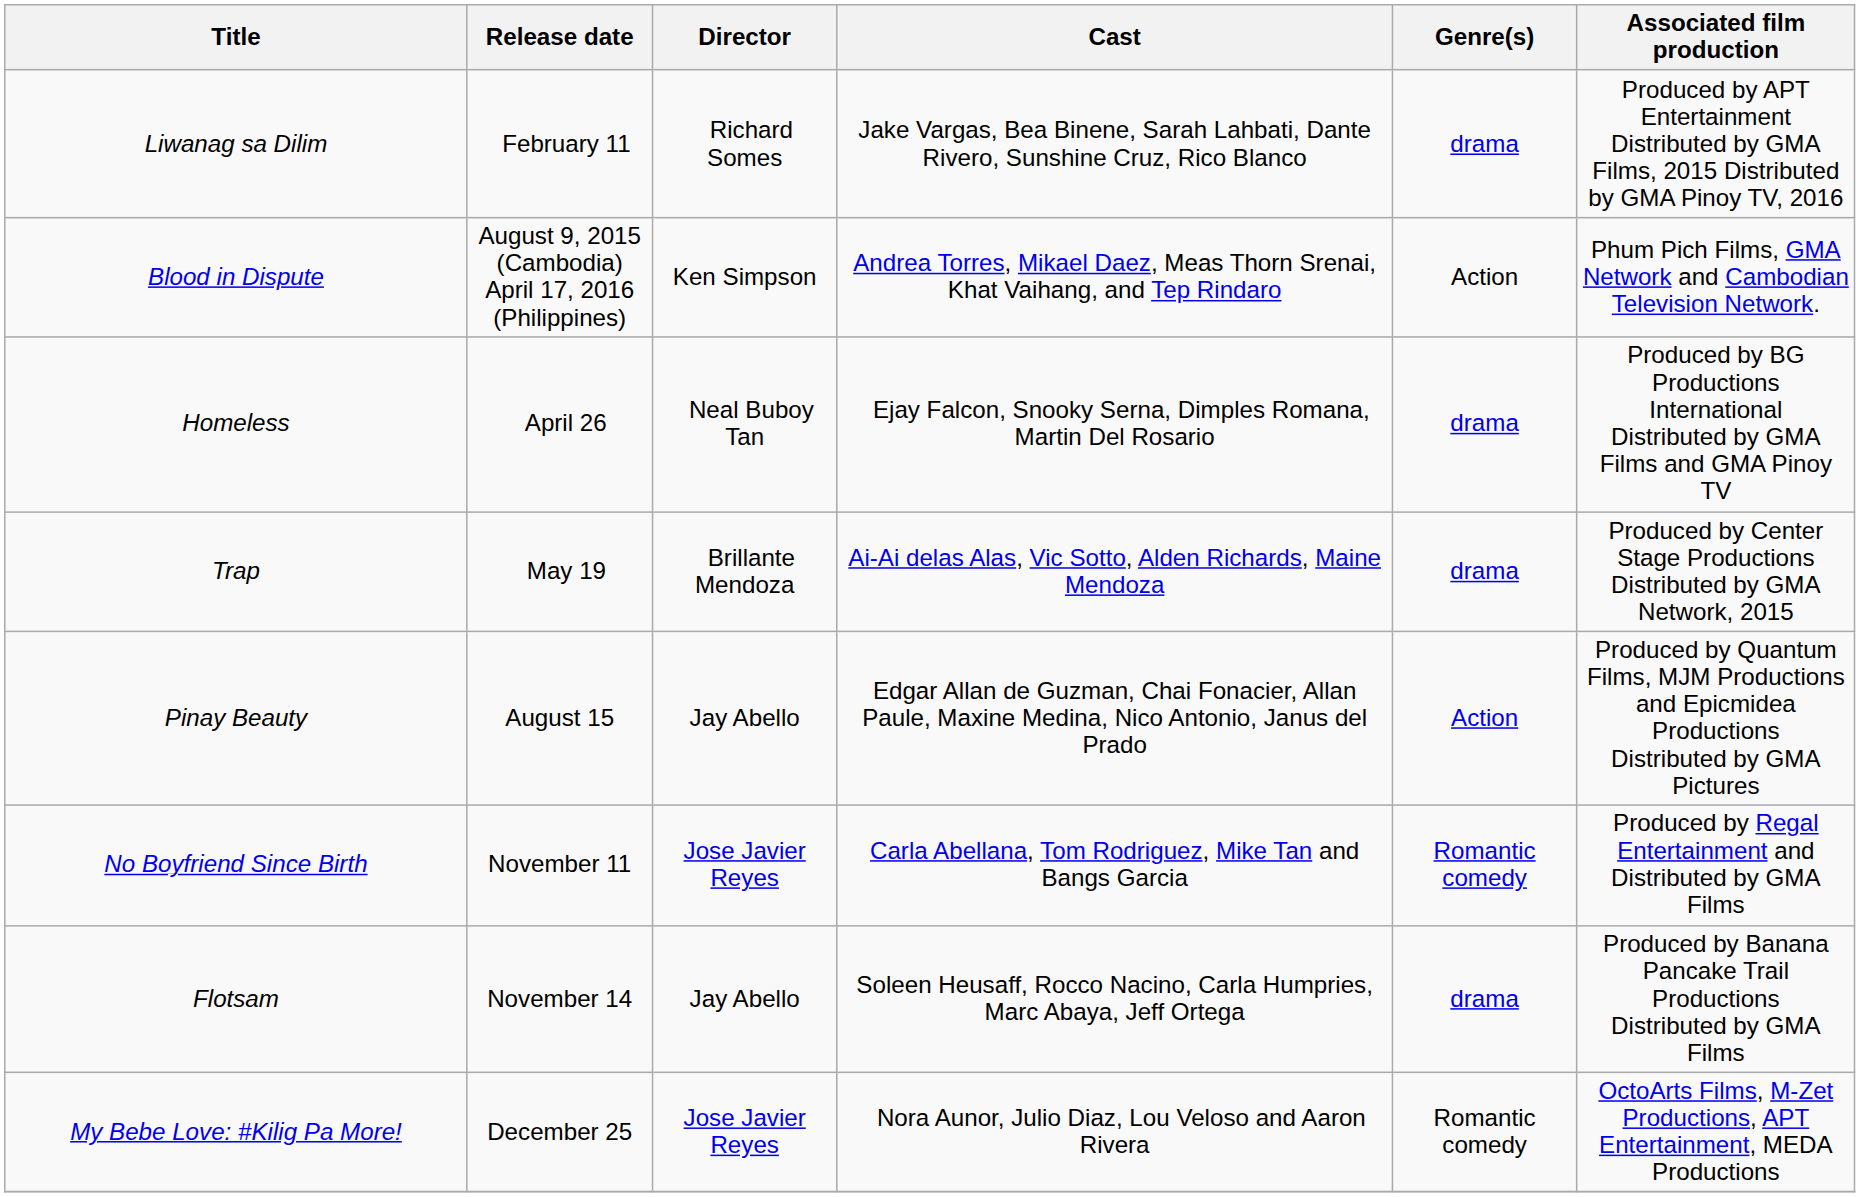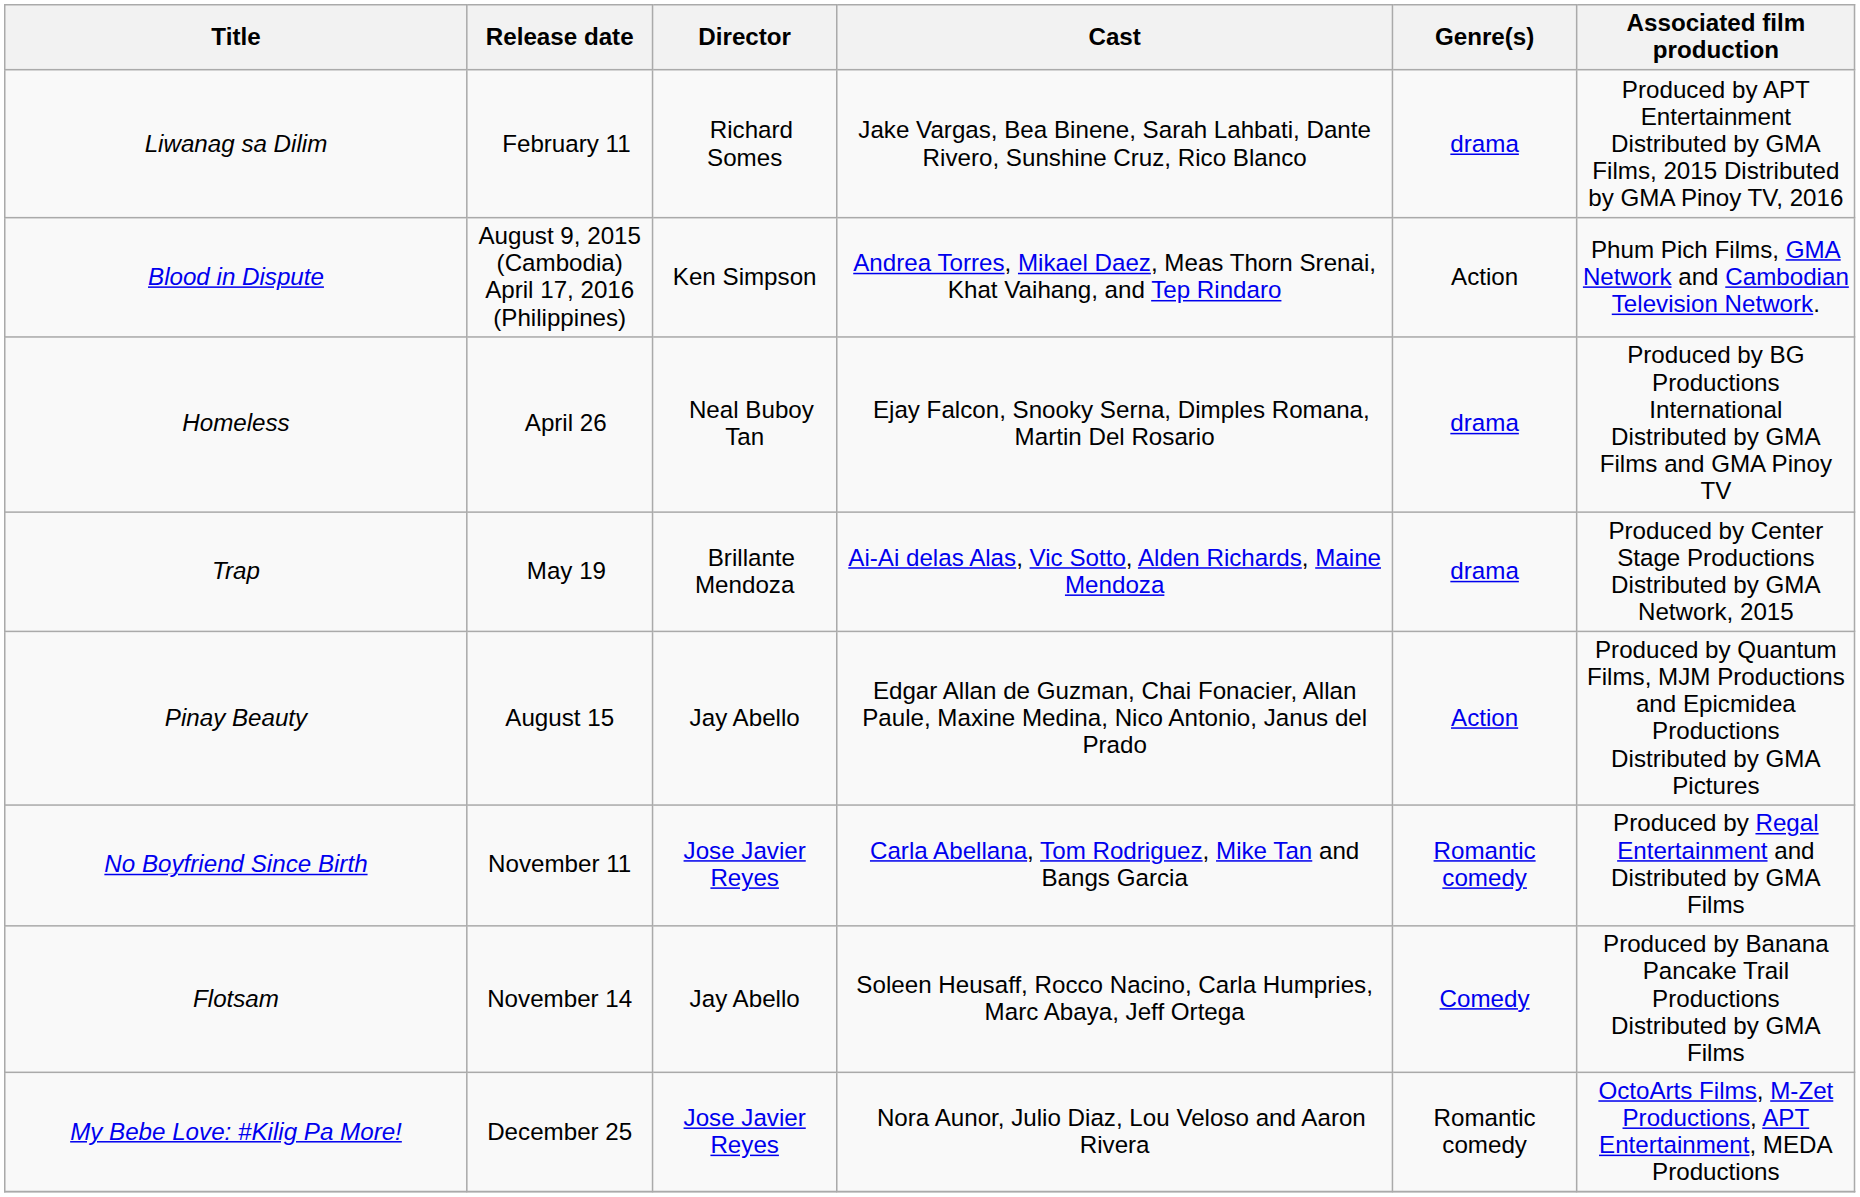(1485, 998) drama -> (1485, 998) Comedy
